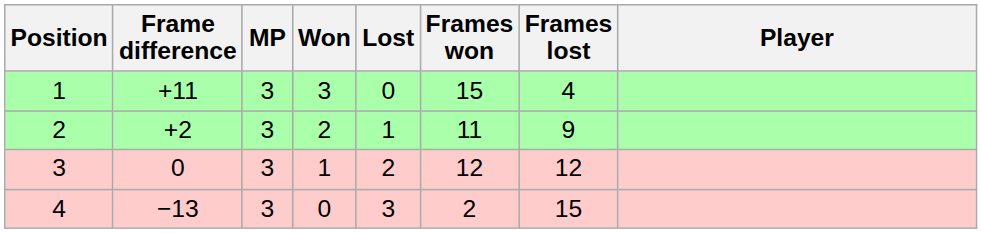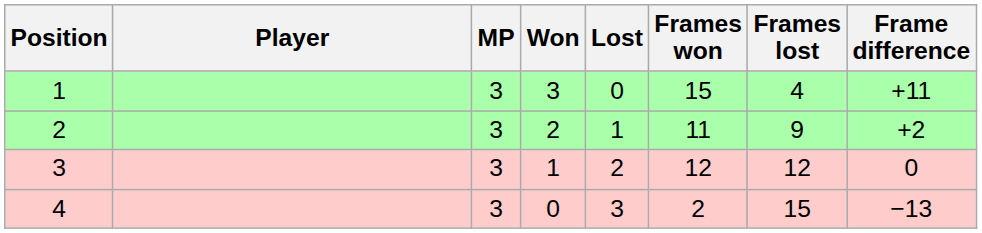columns swapped: (797, 37) <-> (178, 37)
